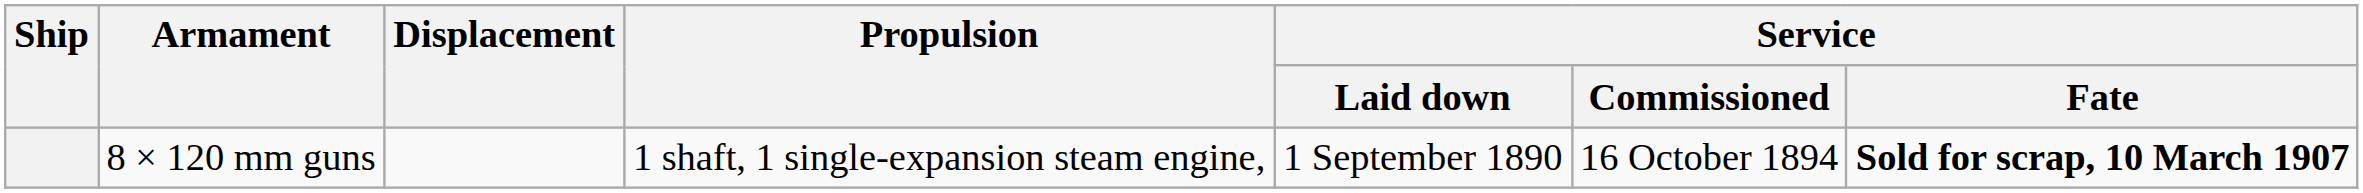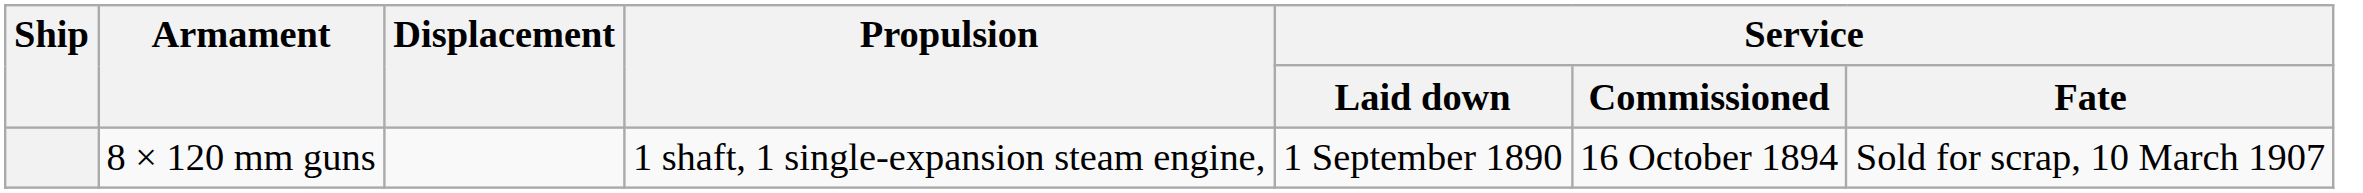(2103, 156) bold -> (2090, 156) normal
